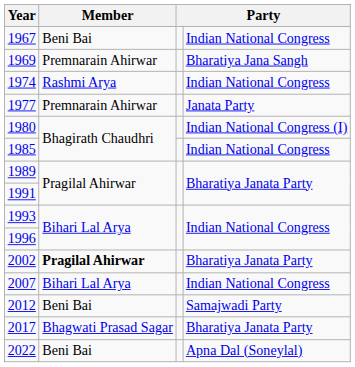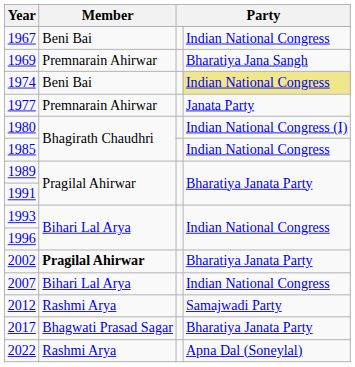(79, 82) Rashmi Arya -> (67, 82) Beni Bai
(258, 82) no background -> (258, 82) khaki background
(67, 305) Beni Bai -> (79, 305) Rashmi Arya
(67, 350) Beni Bai -> (79, 350) Rashmi Arya
